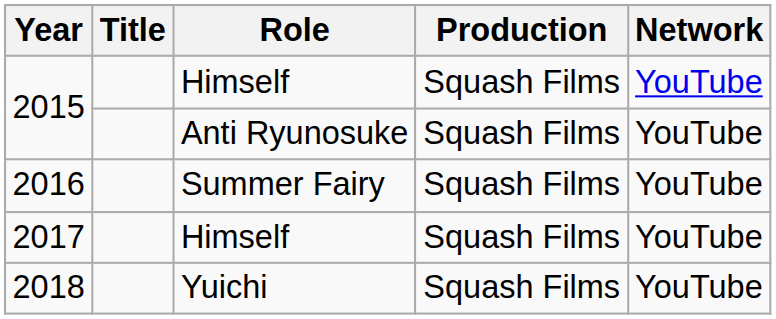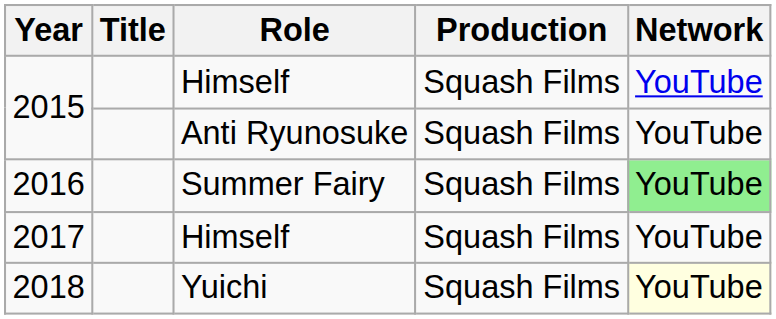(699, 184) no background -> (699, 184) lightgreen background
(699, 287) no background -> (699, 287) lightyellow background
